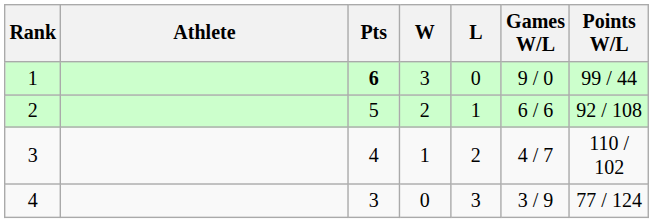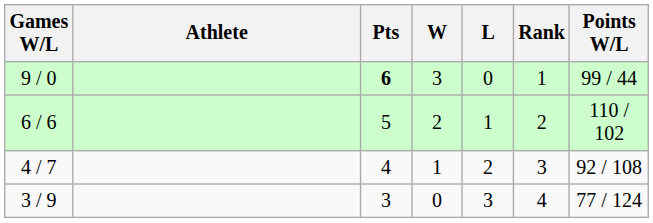columns swapped: (33, 33) <-> (536, 33)
(609, 111) 92 / 108 -> (609, 122) 110 / 102
(609, 155) 110 / 102 -> (609, 167) 92 / 108
